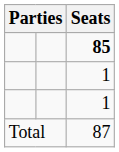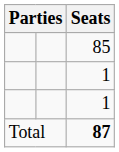(102, 47) bold -> (102, 47) normal
(102, 132) normal -> (102, 132) bold
